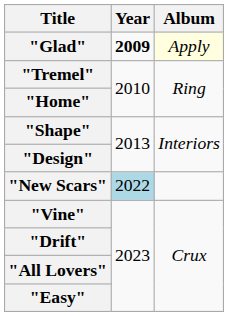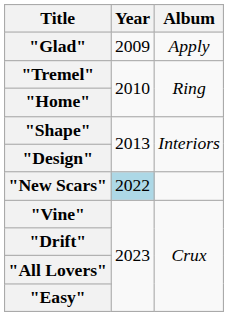(133, 46) bold -> (133, 46) normal
(189, 46) lightyellow background -> (189, 46) no background
